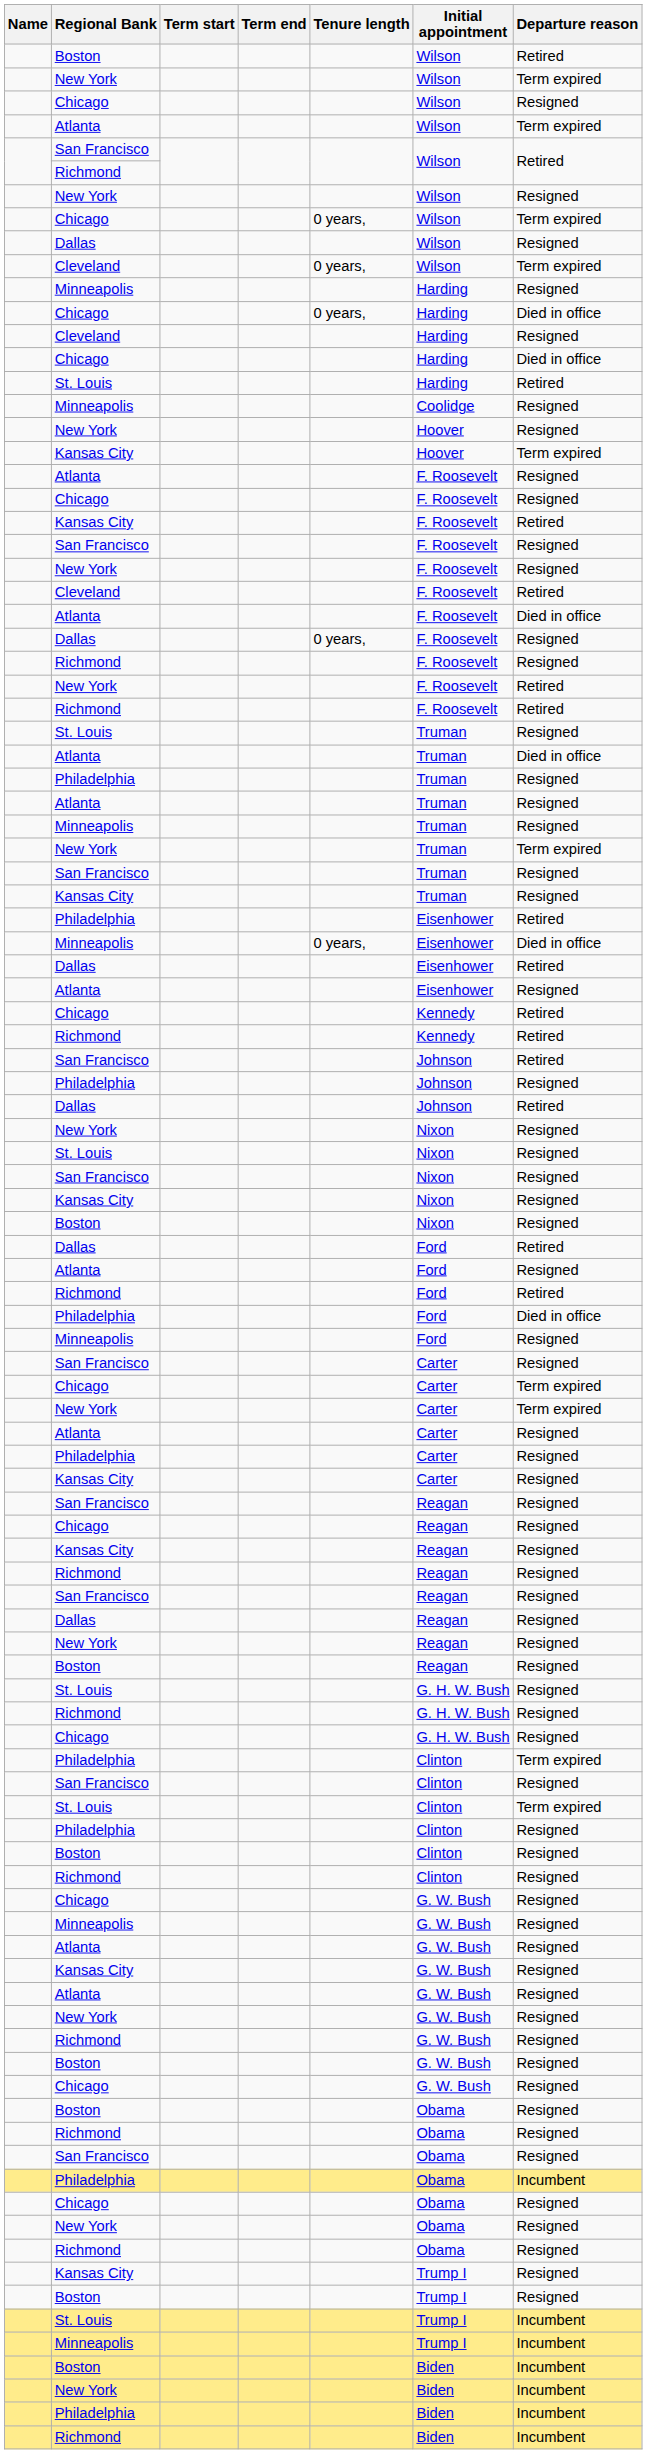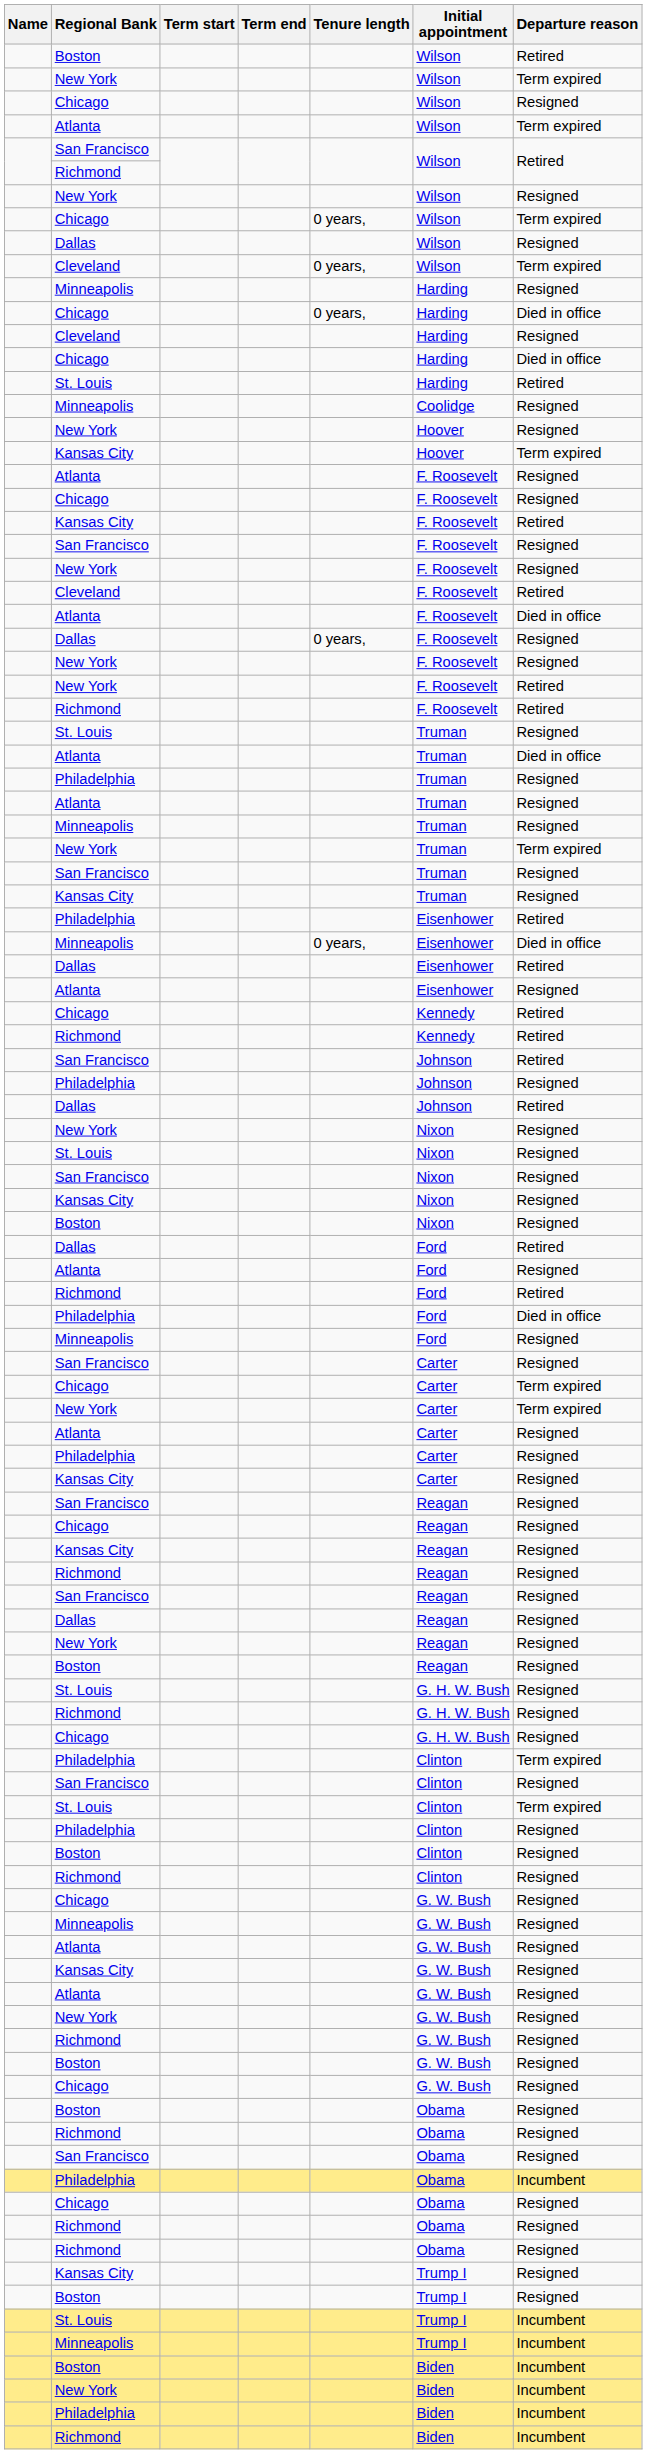(88, 663) Richmond -> (86, 663) New York
(86, 2227) New York -> (88, 2227) Richmond
